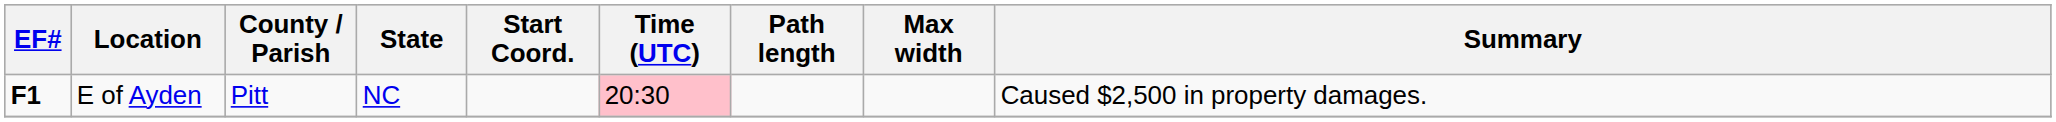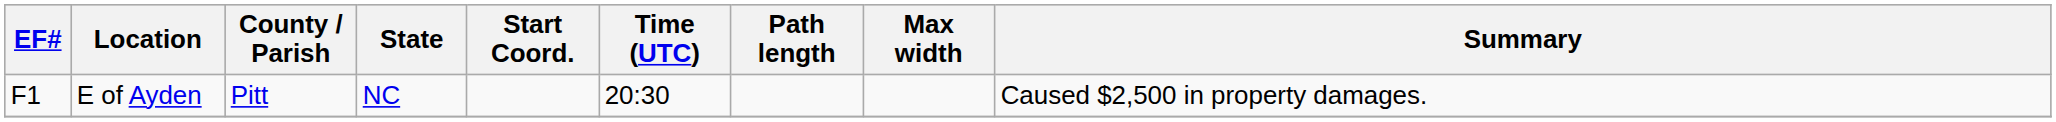(26, 95) bold -> (26, 95) normal
(637, 95) pink background -> (637, 95) no background
